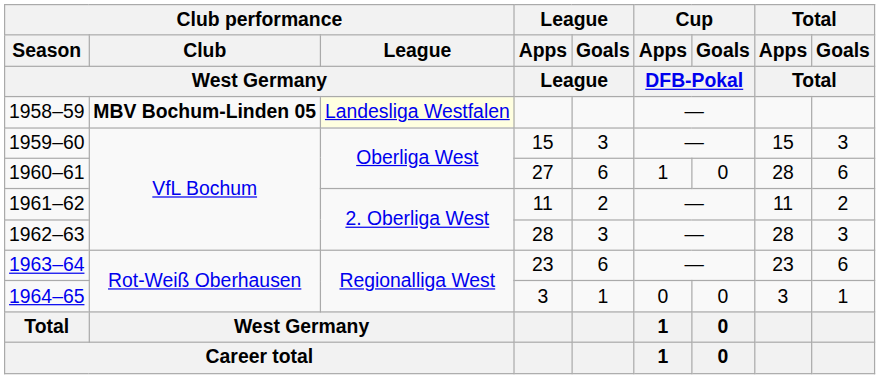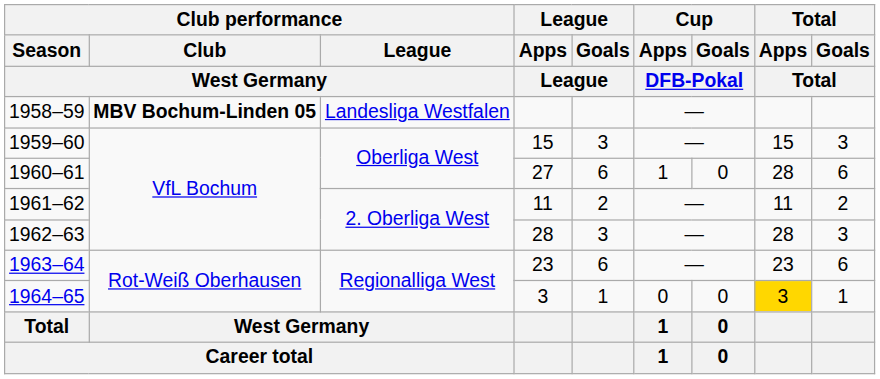(417, 111) lightyellow background -> (417, 111) no background
(783, 296) no background -> (783, 296) gold background
